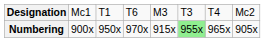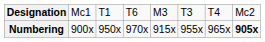(192, 29) lightgreen background -> (192, 29) no background
(246, 29) normal -> (247, 29) bold
